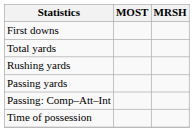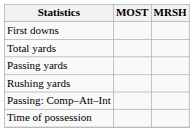rows swapped: (39, 65) <-> (37, 83)
